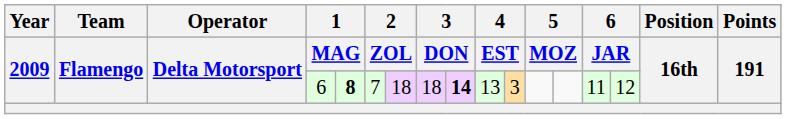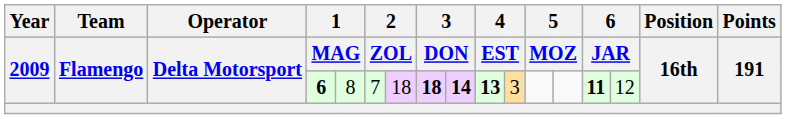(321, 86) normal -> (321, 86) bold
(350, 86) bold -> (350, 86) normal
(431, 86) normal -> (431, 86) bold
(490, 86) normal -> (490, 86) bold
(596, 86) normal -> (596, 86) bold
